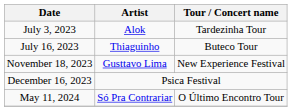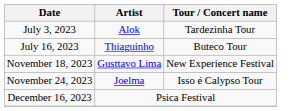+ row: (50, 81)
- row: (50, 98)
